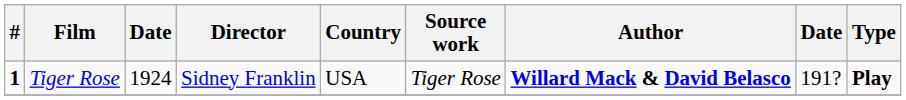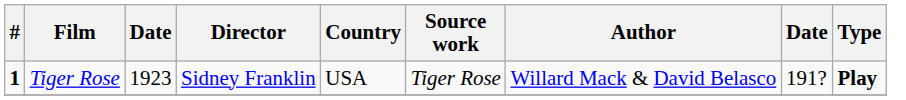(150, 77) 1924 -> (150, 77) 1923
(651, 77) bold -> (643, 77) normal
